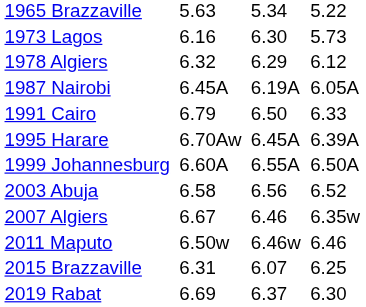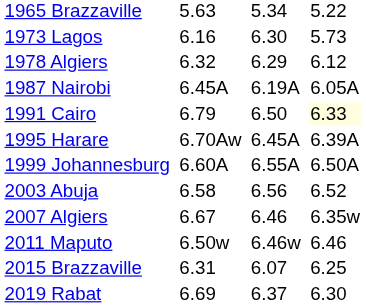(328, 113) no background -> (328, 113) lightyellow background
